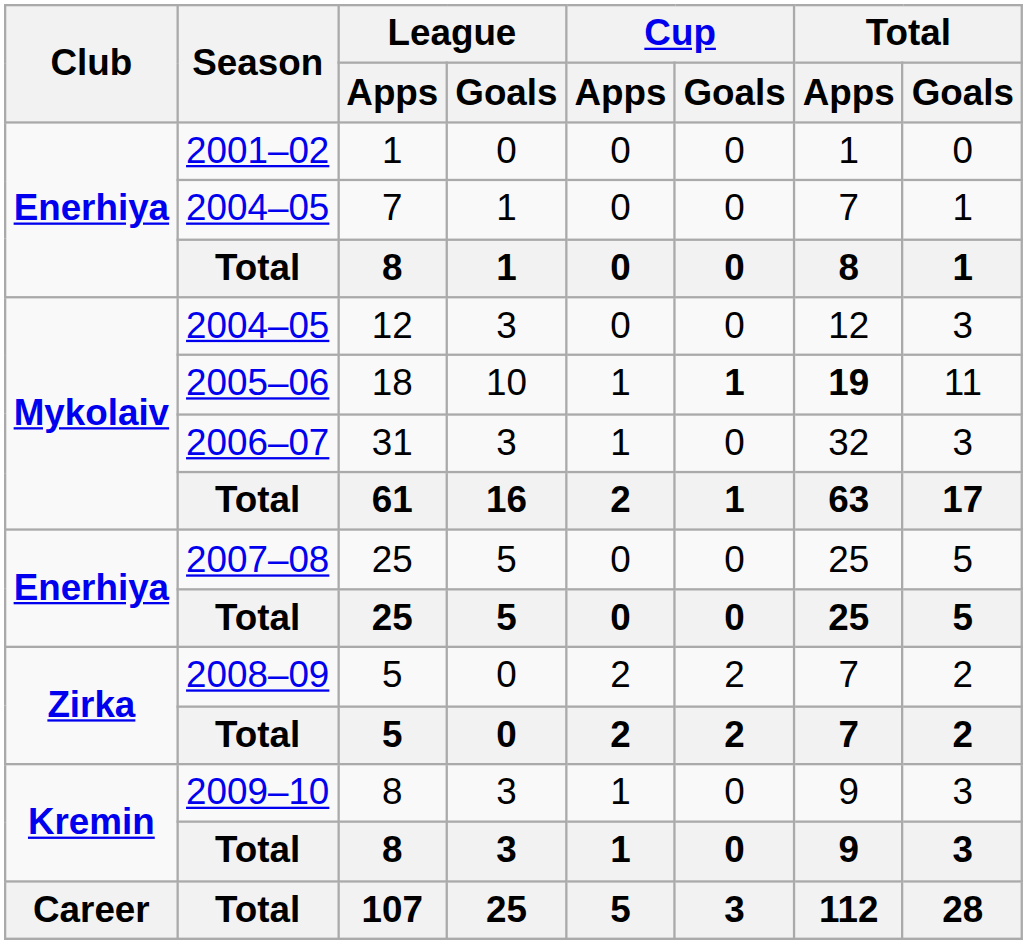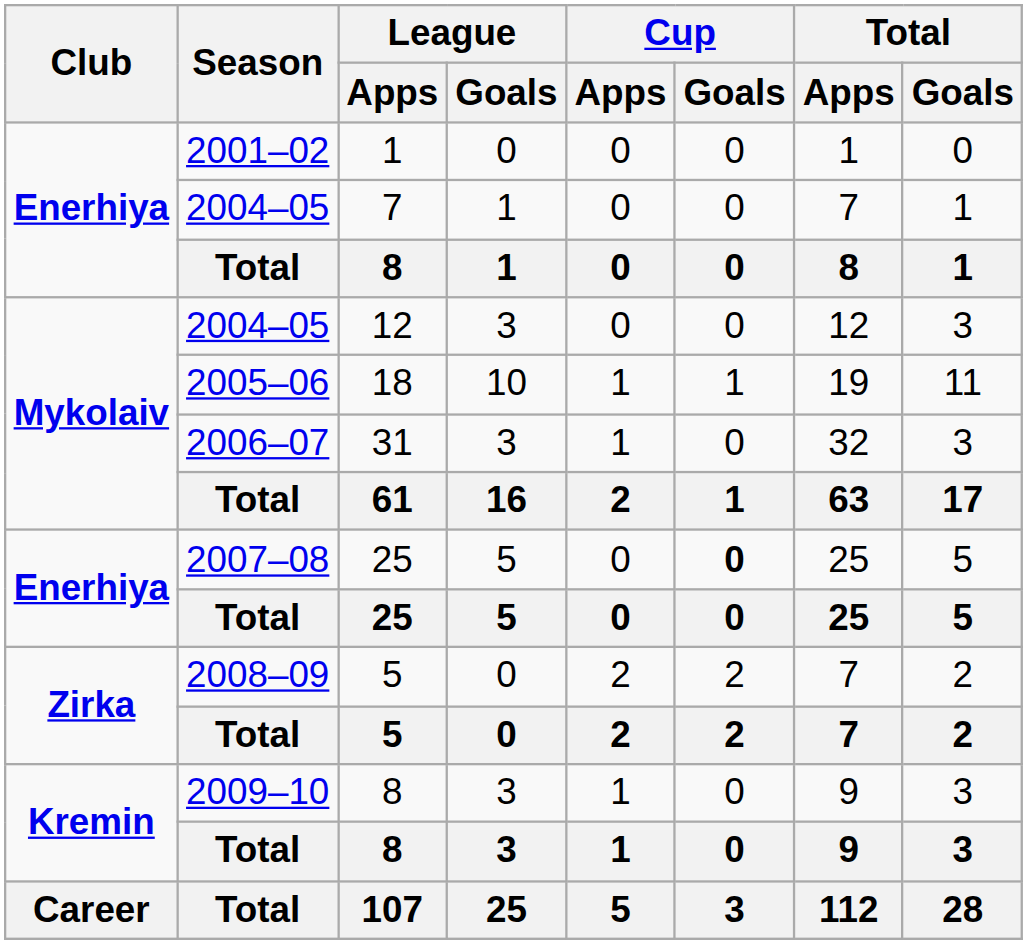(735, 383) bold -> (735, 383) normal
(849, 383) bold -> (849, 383) normal
(735, 558) normal -> (735, 558) bold
